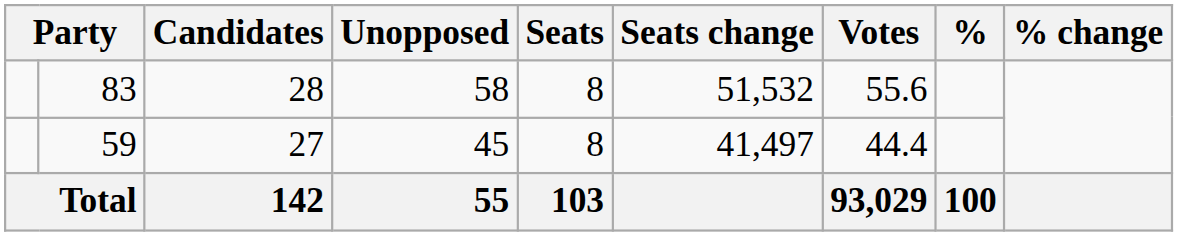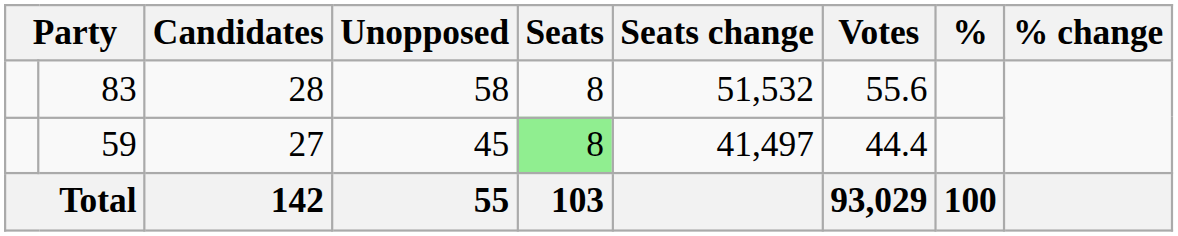(595, 144) no background -> (595, 144) lightgreen background
